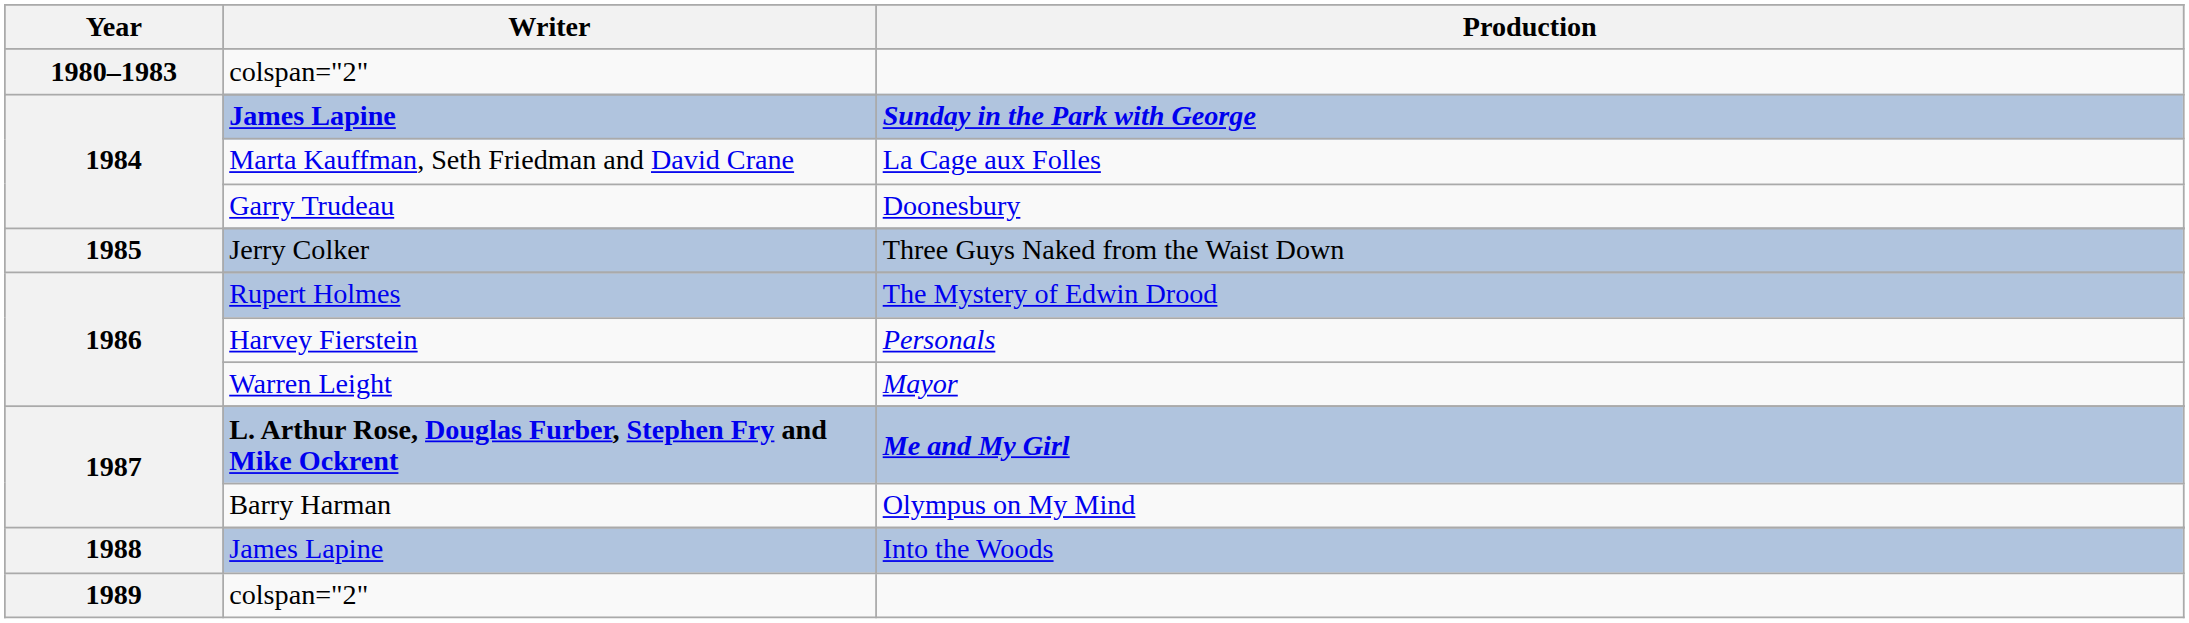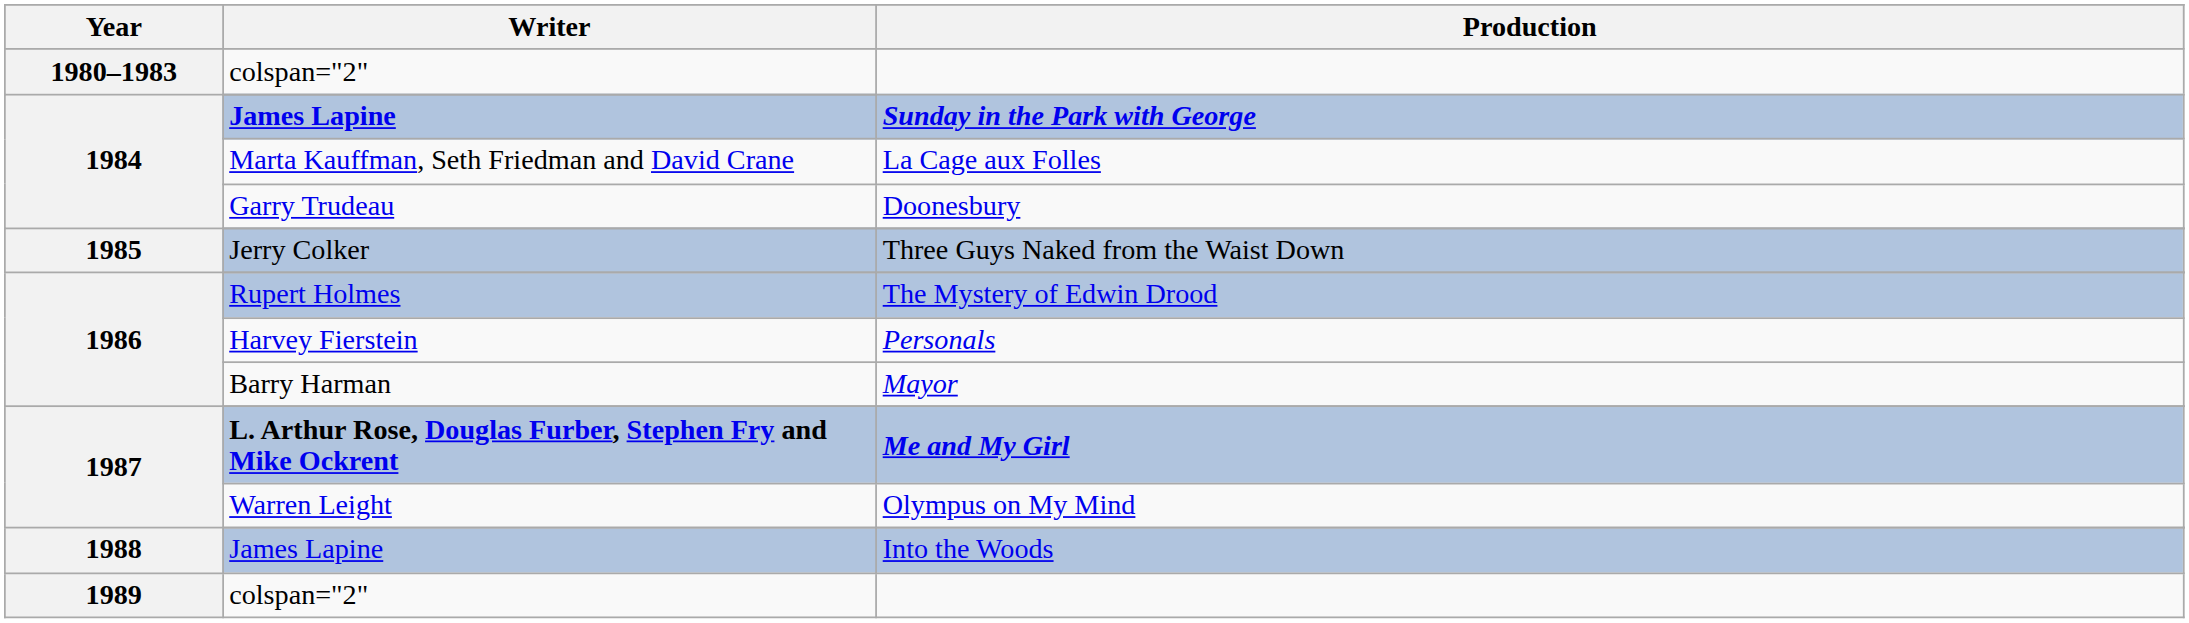(311, 384) Warren Leight -> (310, 384) Barry Harman
(310, 505) Barry Harman -> (311, 505) Warren Leight
